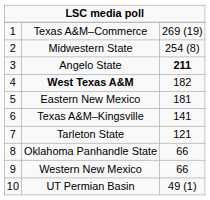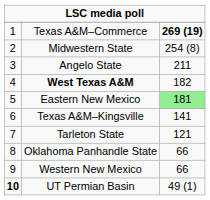(182, 31) normal -> (182, 31) bold
(182, 65) bold -> (182, 65) normal
(182, 100) no background -> (182, 100) lightgreen background
(13, 186) normal -> (13, 186) bold
